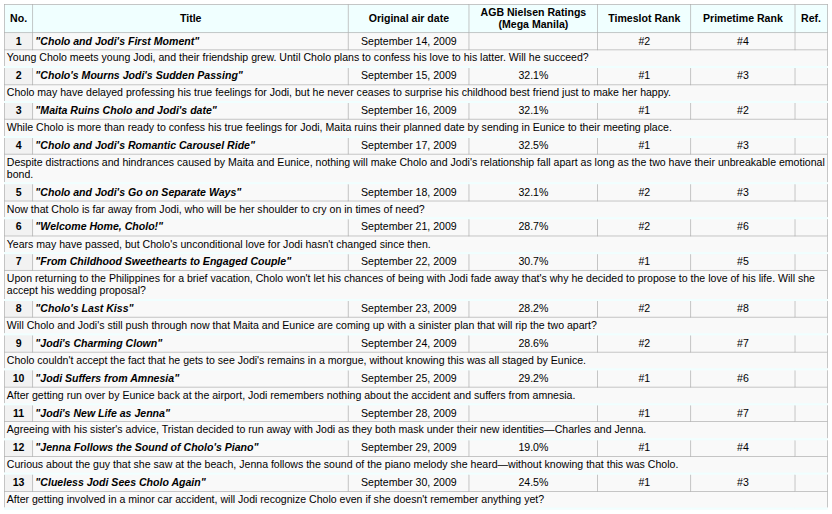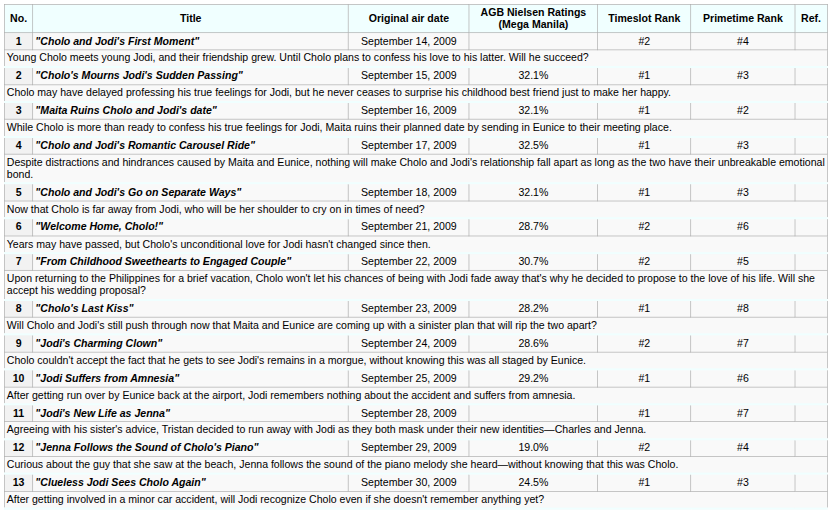(644, 192) #2 -> (644, 192) #1
(644, 262) #1 -> (644, 262) #2
(644, 308) #2 -> (644, 308) #1
(644, 448) #1 -> (644, 448) #2
